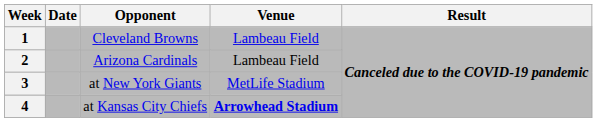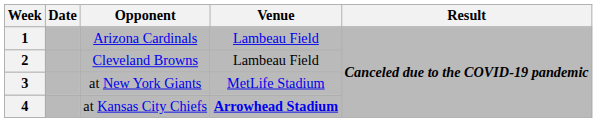(145, 38) Cleveland Browns -> (145, 38) Arizona Cardinals
(145, 60) Arizona Cardinals -> (145, 60) Cleveland Browns
